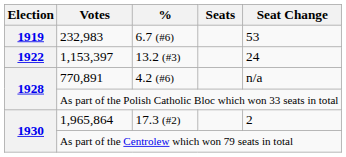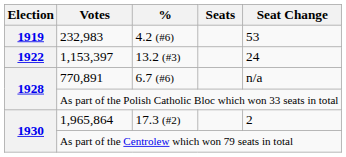(155, 36) 6.7 (#6) -> (155, 36) 4.2 (#6)
(155, 78) 4.2 (#6) -> (155, 78) 6.7 (#6)
